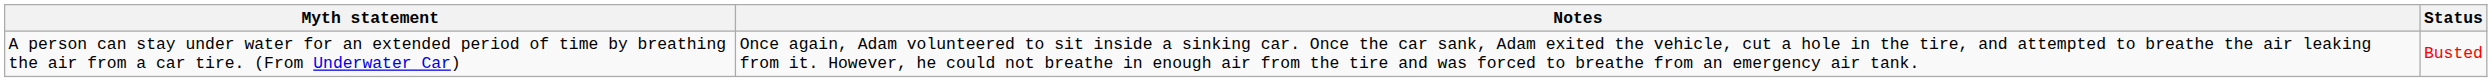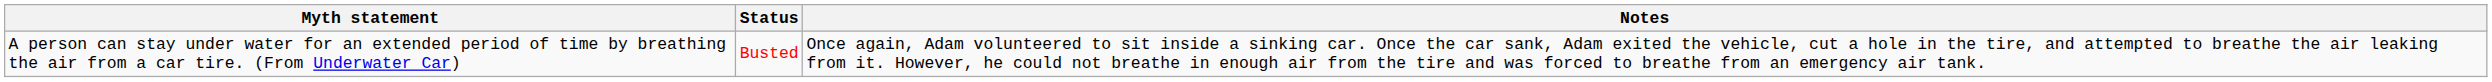columns swapped: (2453, 18) <-> (1578, 18)
